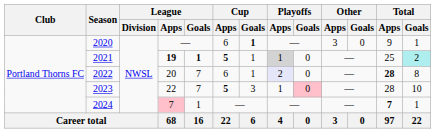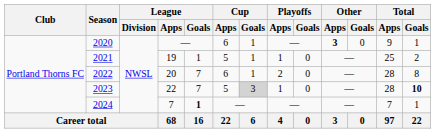(253, 43) bold -> (253, 43) normal
(335, 43) normal -> (335, 43) bold
(171, 58) bold -> (171, 58) normal
(198, 58) bold -> (198, 58) normal
(226, 58) bold -> (226, 58) normal
(280, 58) lightgrey background -> (280, 58) no background
(417, 58) paleturquoise background -> (417, 58) no background
(280, 74) lavender background -> (280, 74) no background
(389, 74) bold -> (389, 74) normal
(226, 89) bold -> (226, 89) normal
(253, 89) no background -> (253, 89) lightgrey background
(308, 89) pink background -> (308, 89) no background
(417, 89) normal -> (417, 89) bold
(171, 105) pink background -> (171, 105) no background
(198, 105) normal -> (198, 105) bold
(389, 105) bold -> (389, 105) normal
